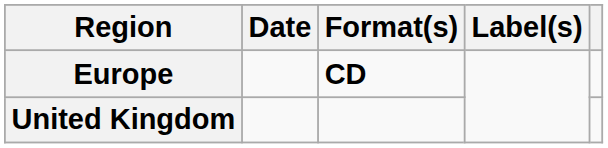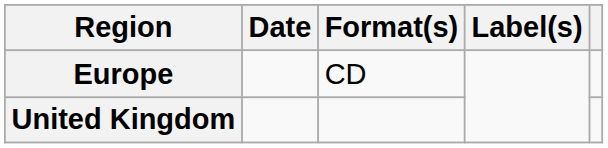(346, 73) bold -> (346, 73) normal
